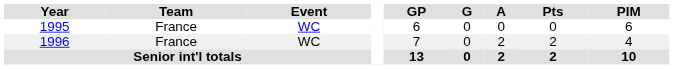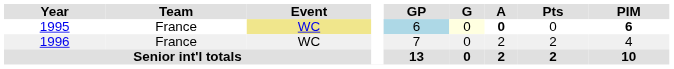(309, 26) no background -> (309, 26) khaki background
(417, 26) no background -> (417, 26) lightblue background
(467, 26) no background -> (467, 26) lightyellow background
(501, 26) normal -> (501, 26) bold
(629, 26) normal -> (629, 26) bold
